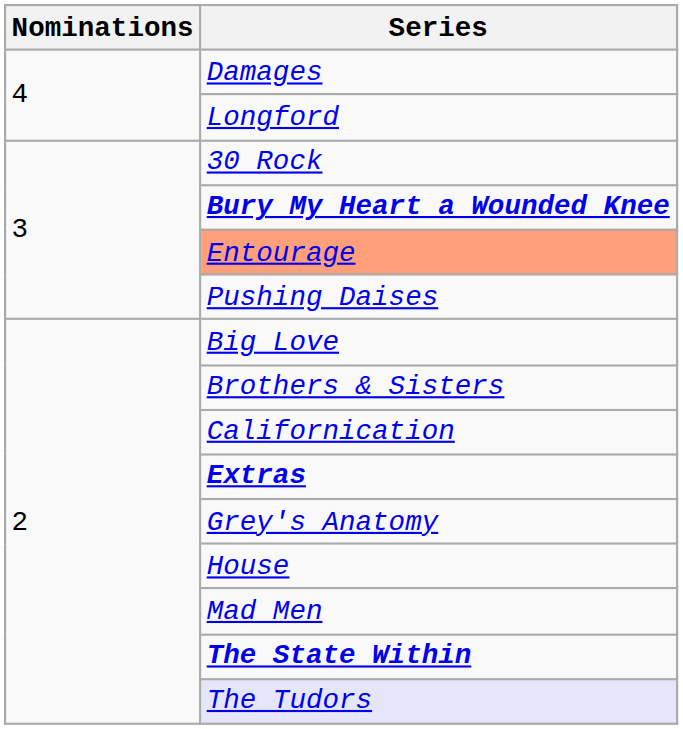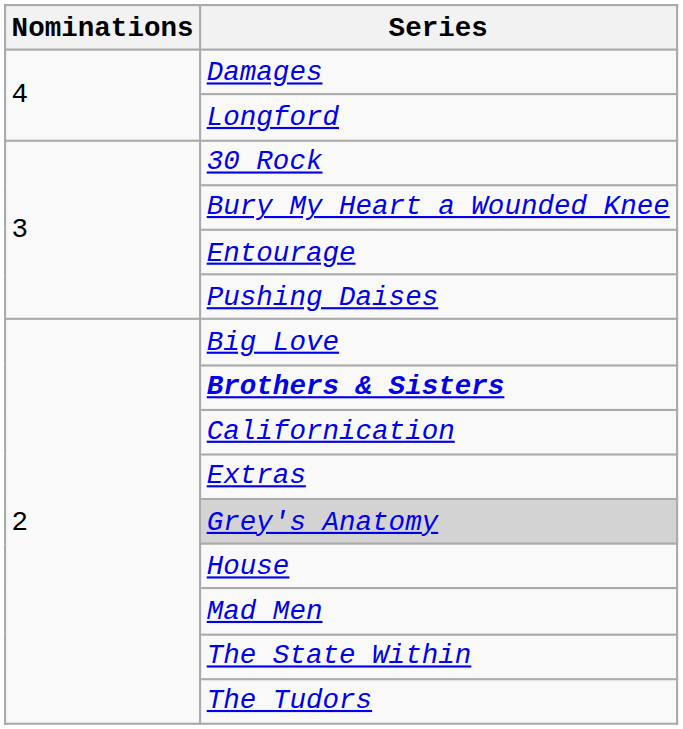(438, 207) bold -> (438, 207) normal
(281, 252) lightsalmon background -> (281, 252) no background
(356, 387) normal -> (356, 387) bold
(256, 477) bold -> (256, 477) normal
(322, 522) no background -> (322, 522) lightgrey background
(339, 656) bold -> (339, 656) normal
(289, 701) lavender background -> (289, 701) no background
